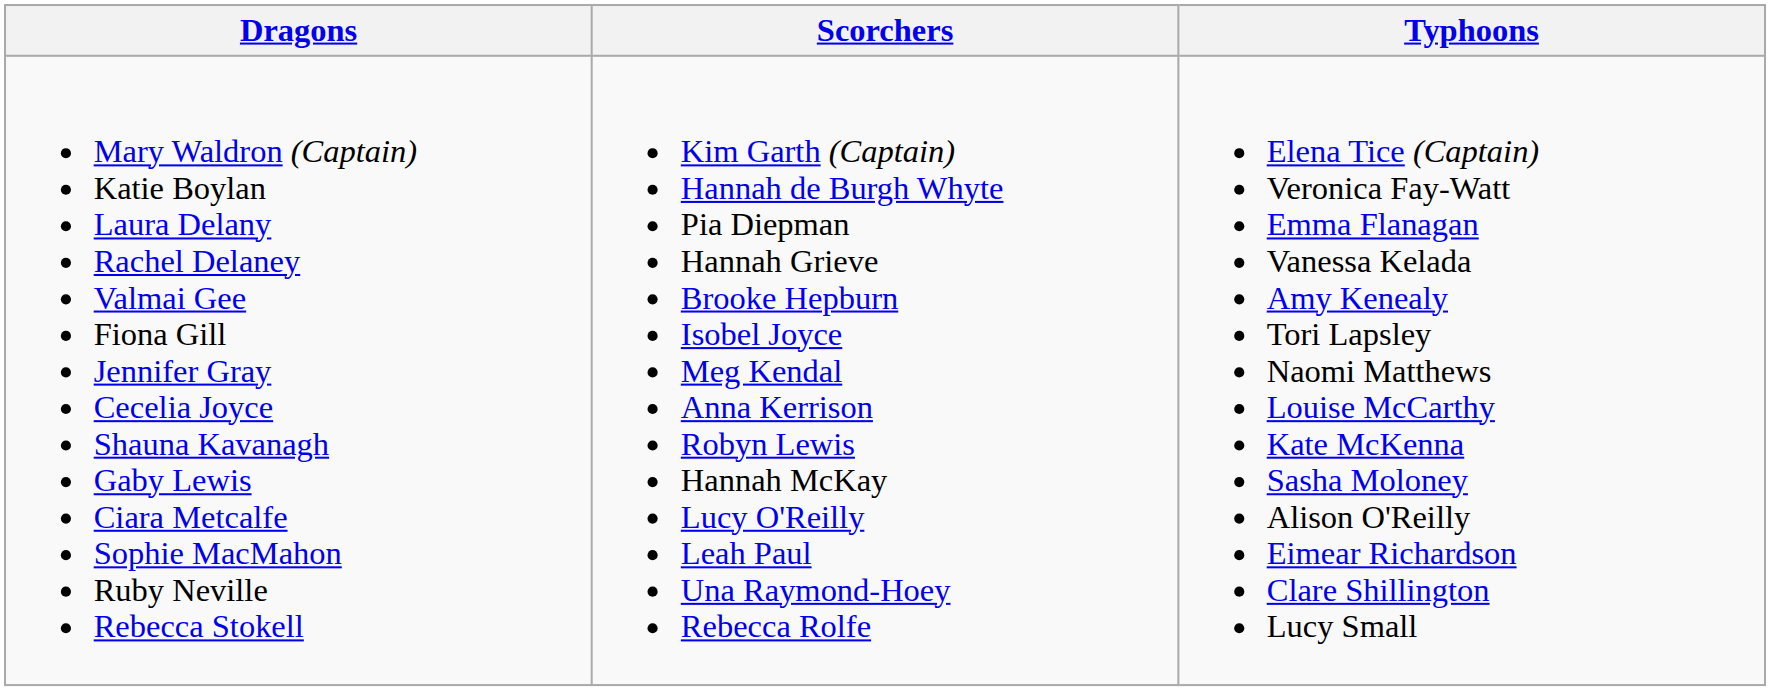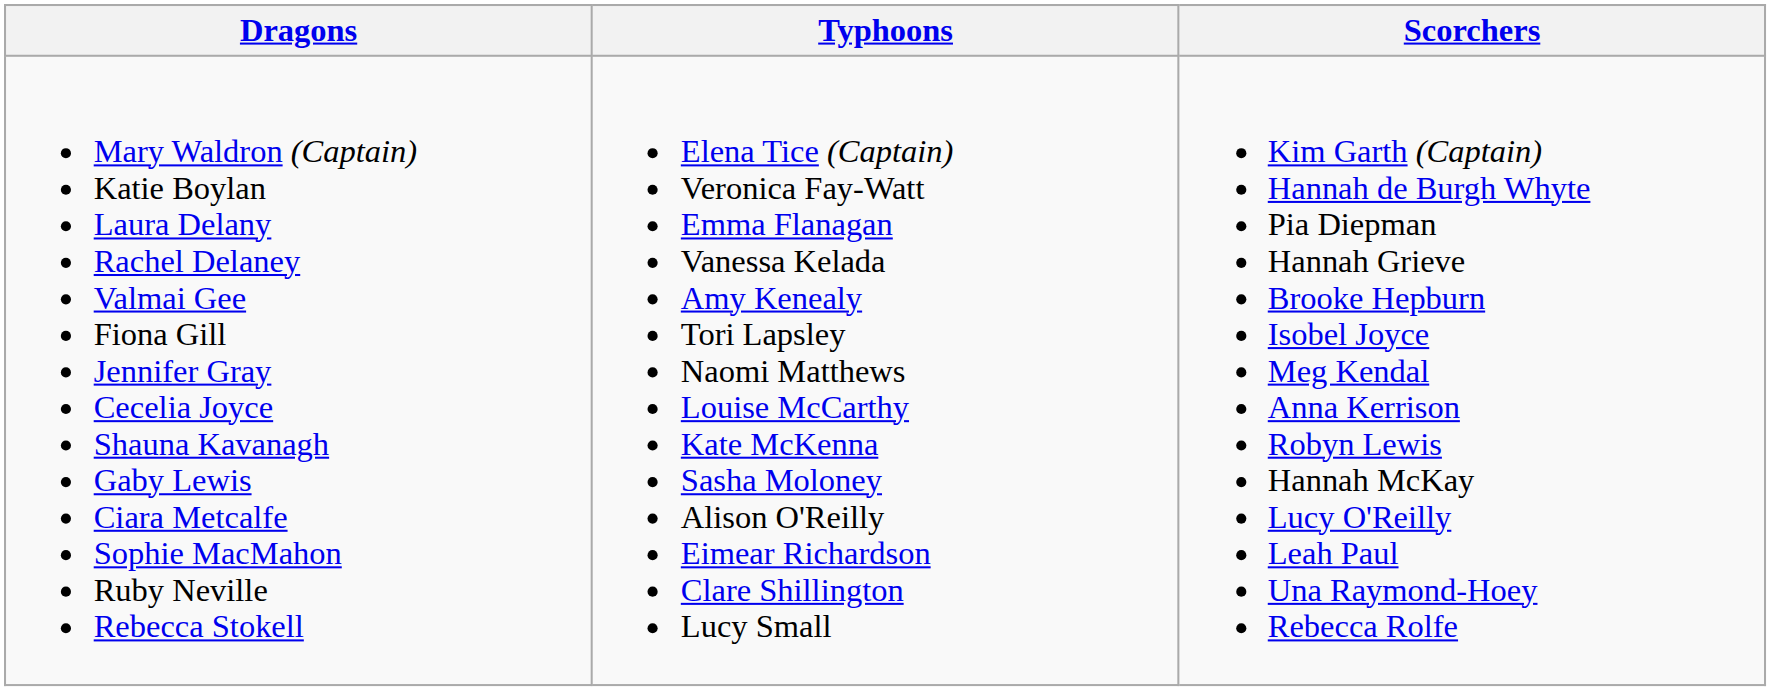columns swapped: (885, 30) <-> (1472, 30)
